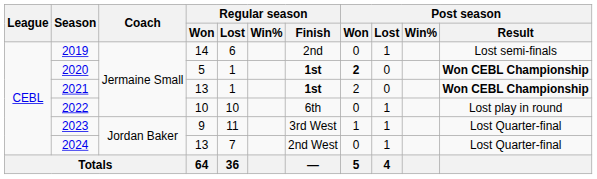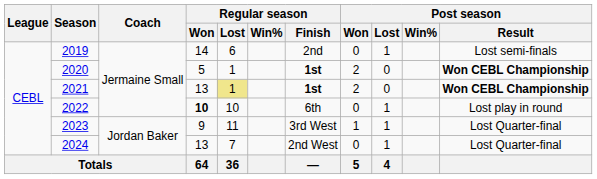(356, 70) bold -> (356, 70) normal
(232, 89) no background -> (232, 89) khaki background
(202, 108) normal -> (202, 108) bold
